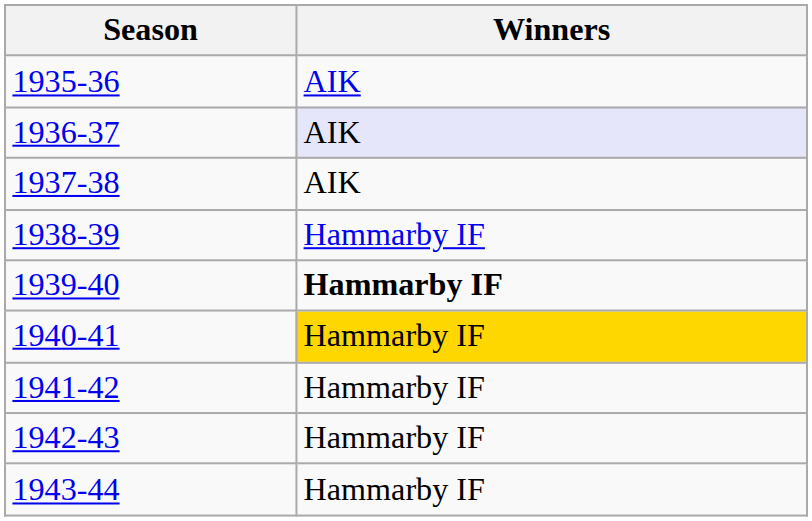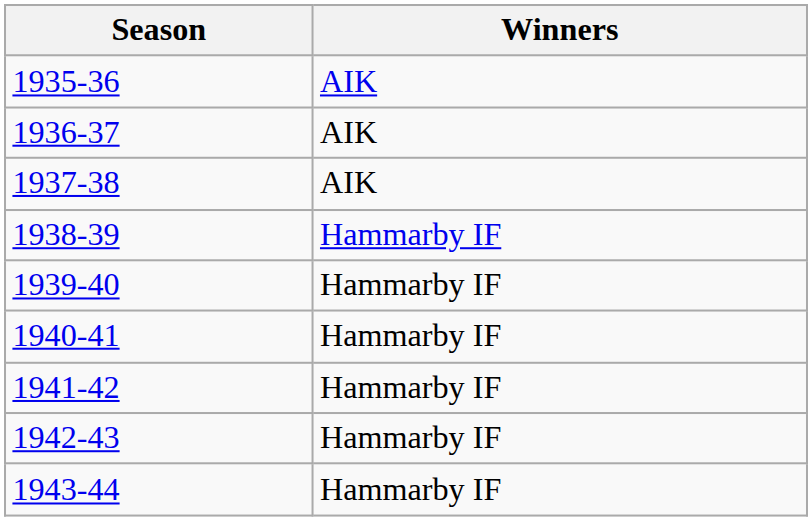(332, 132) lavender background -> (349, 132) no background
(403, 285) bold -> (411, 285) normal
(394, 336) gold background -> (411, 336) no background
